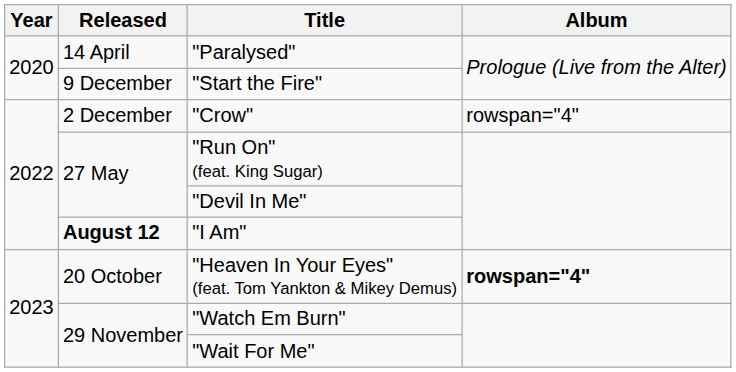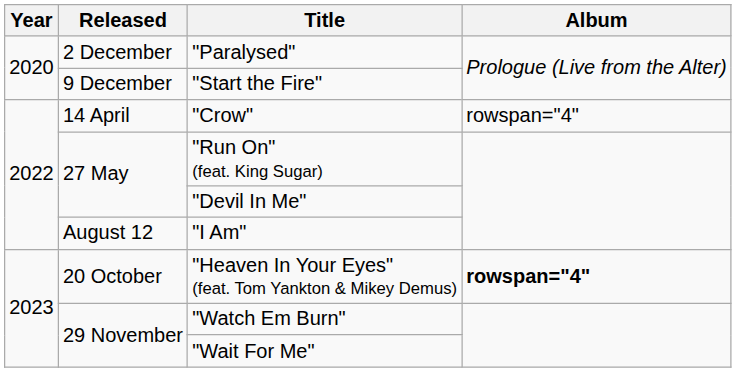(96, 52) 14 April -> (117, 52) 2 December
(117, 115) 2 December -> (96, 115) 14 April
(111, 233) bold -> (108, 233) normal
